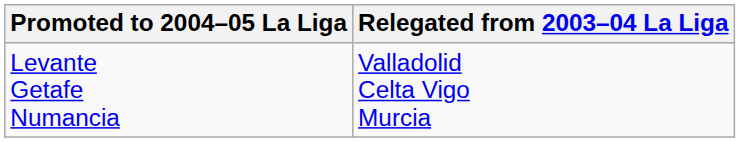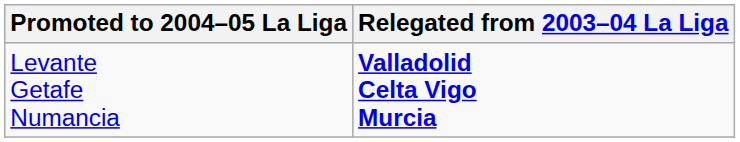(414, 89) normal -> (417, 89) bold
